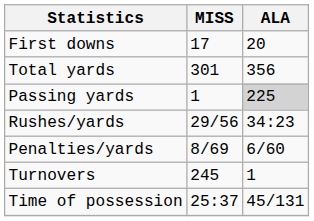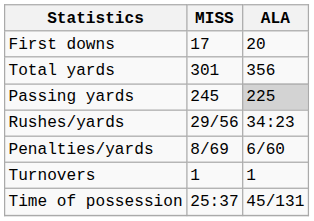(195, 97) 1 -> (205, 97) 245
(205, 176) 245 -> (195, 176) 1
